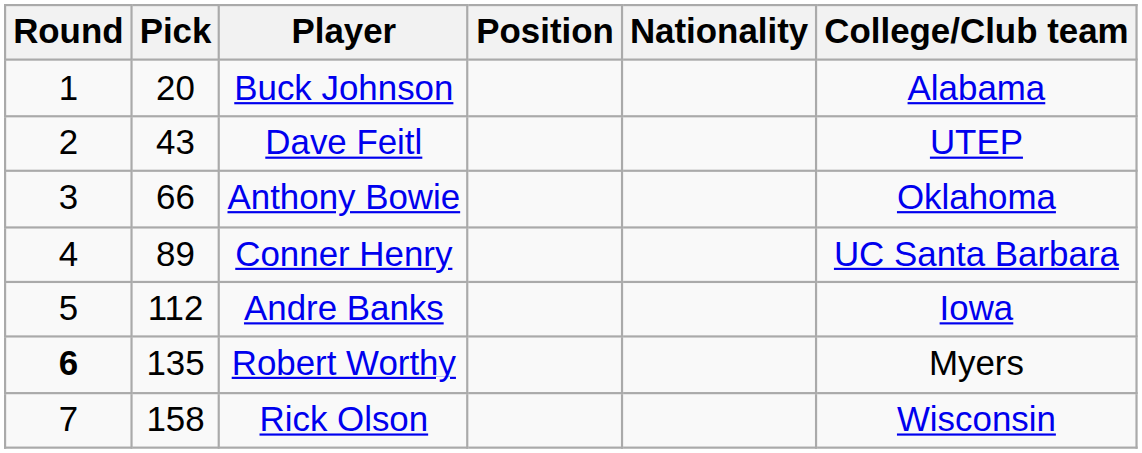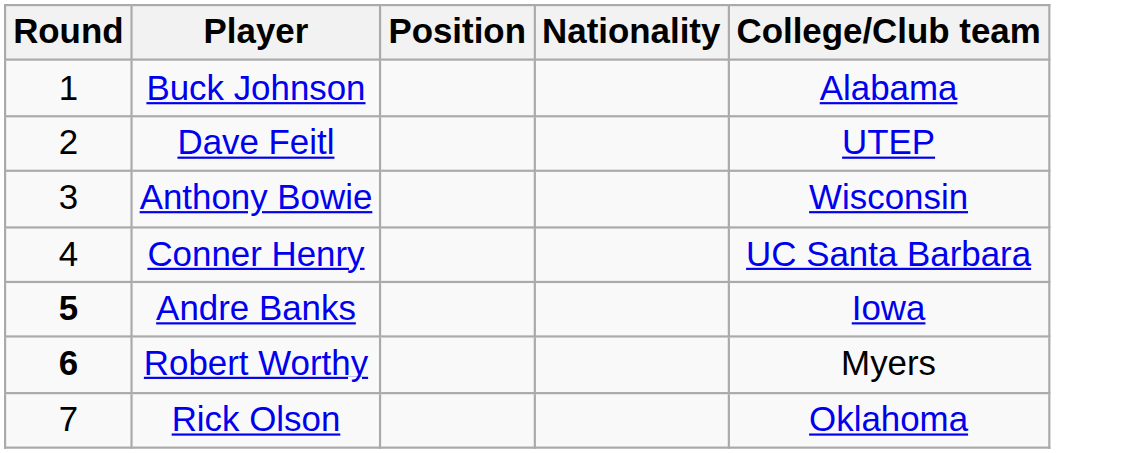- column: (176, 32)
(976, 198) Oklahoma -> (889, 198) Wisconsin
(68, 308) normal -> (68, 308) bold
(976, 419) Wisconsin -> (889, 419) Oklahoma
